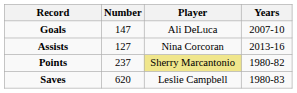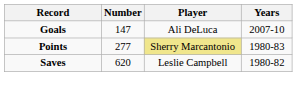- row: (53, 46)
(123, 63) 237 -> (123, 46) 277
(267, 63) 1980-82 -> (267, 46) 1980-83
(267, 79) 1980-83 -> (267, 63) 1980-82
